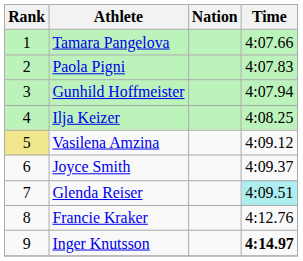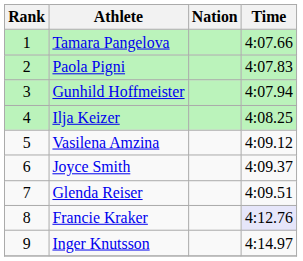(27, 142) khaki background -> (27, 142) no background
(269, 192) paleturquoise background -> (269, 192) no background
(269, 218) no background -> (269, 218) lavender background
(269, 243) bold -> (269, 243) normal
